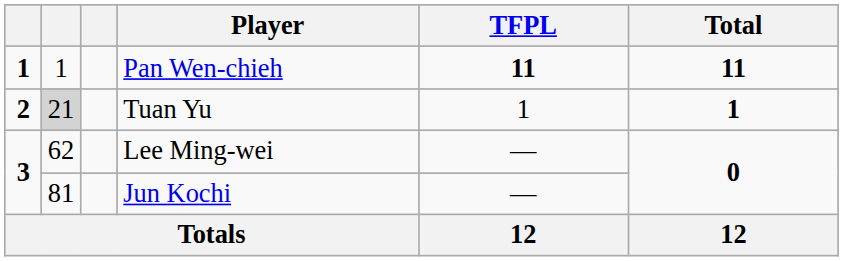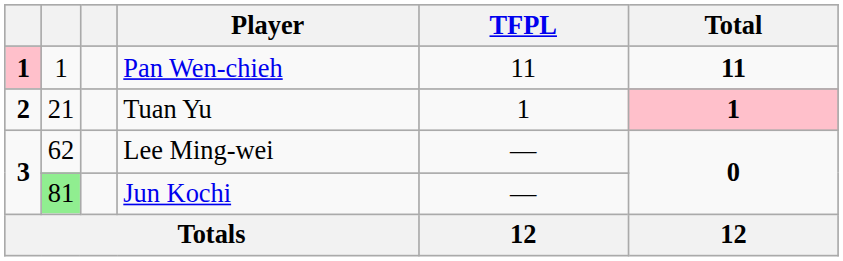(23, 67) no background -> (23, 67) pink background
(523, 67) bold -> (523, 67) normal
(61, 109) lightgrey background -> (61, 109) no background
(733, 109) no background -> (733, 109) pink background
(61, 192) no background -> (61, 192) lightgreen background
